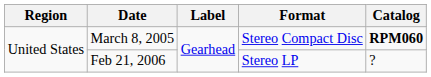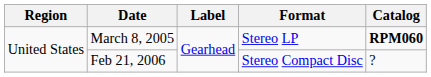(302, 38) Stereo Compact Disc -> (270, 38) Stereo LP
(270, 60) Stereo LP -> (302, 60) Stereo Compact Disc
